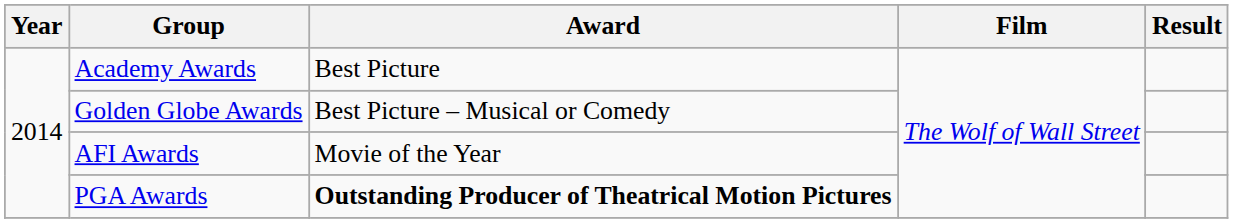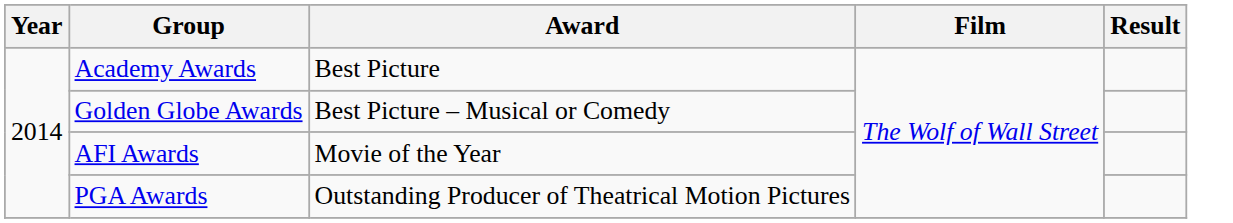(603, 196) bold -> (582, 196) normal
